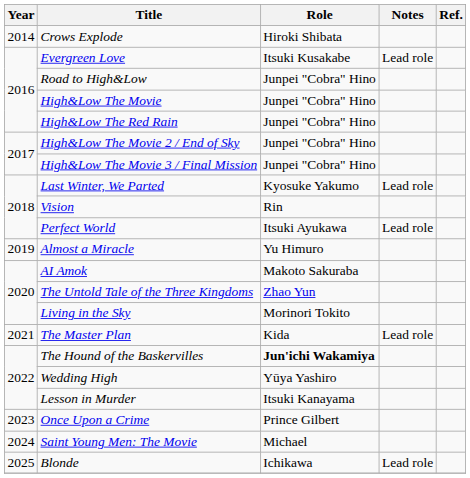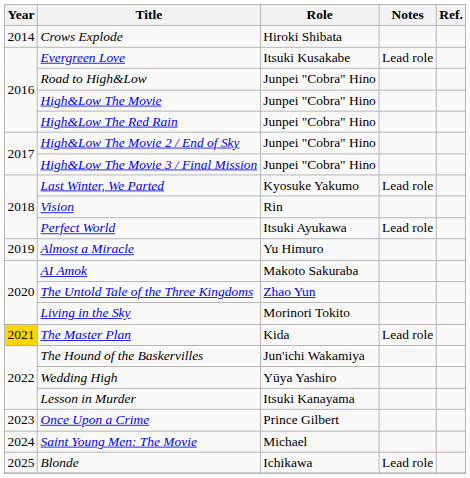(21, 334) no background -> (21, 334) gold background
(319, 356) bold -> (314, 356) normal
